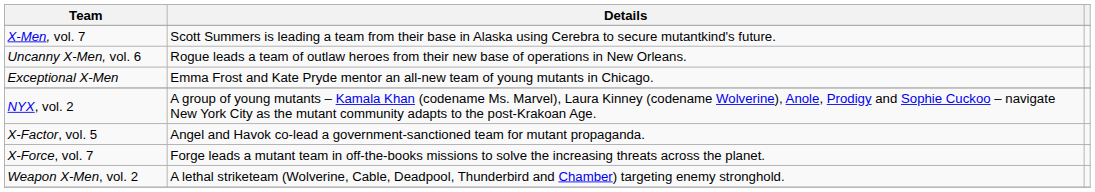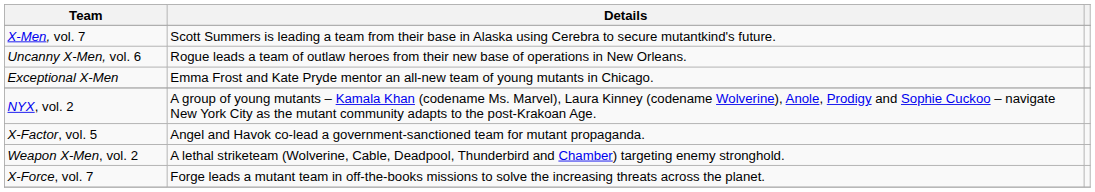rows swapped: (50, 155) <-> (73, 176)
